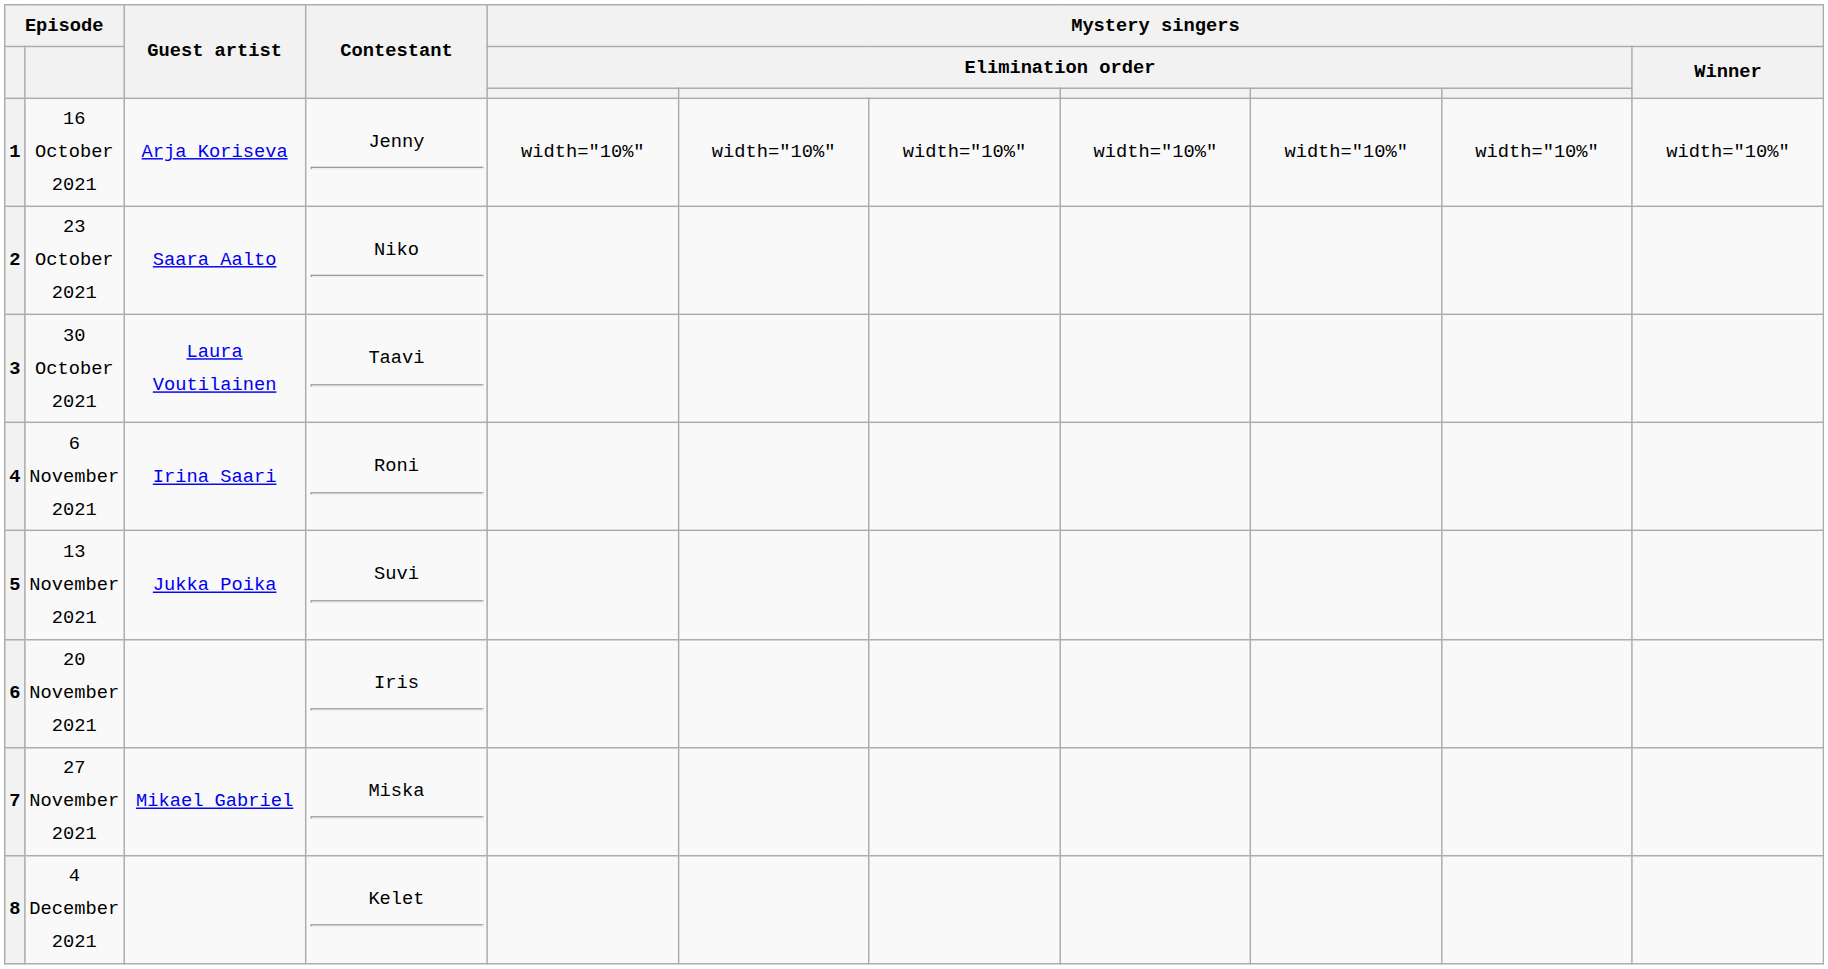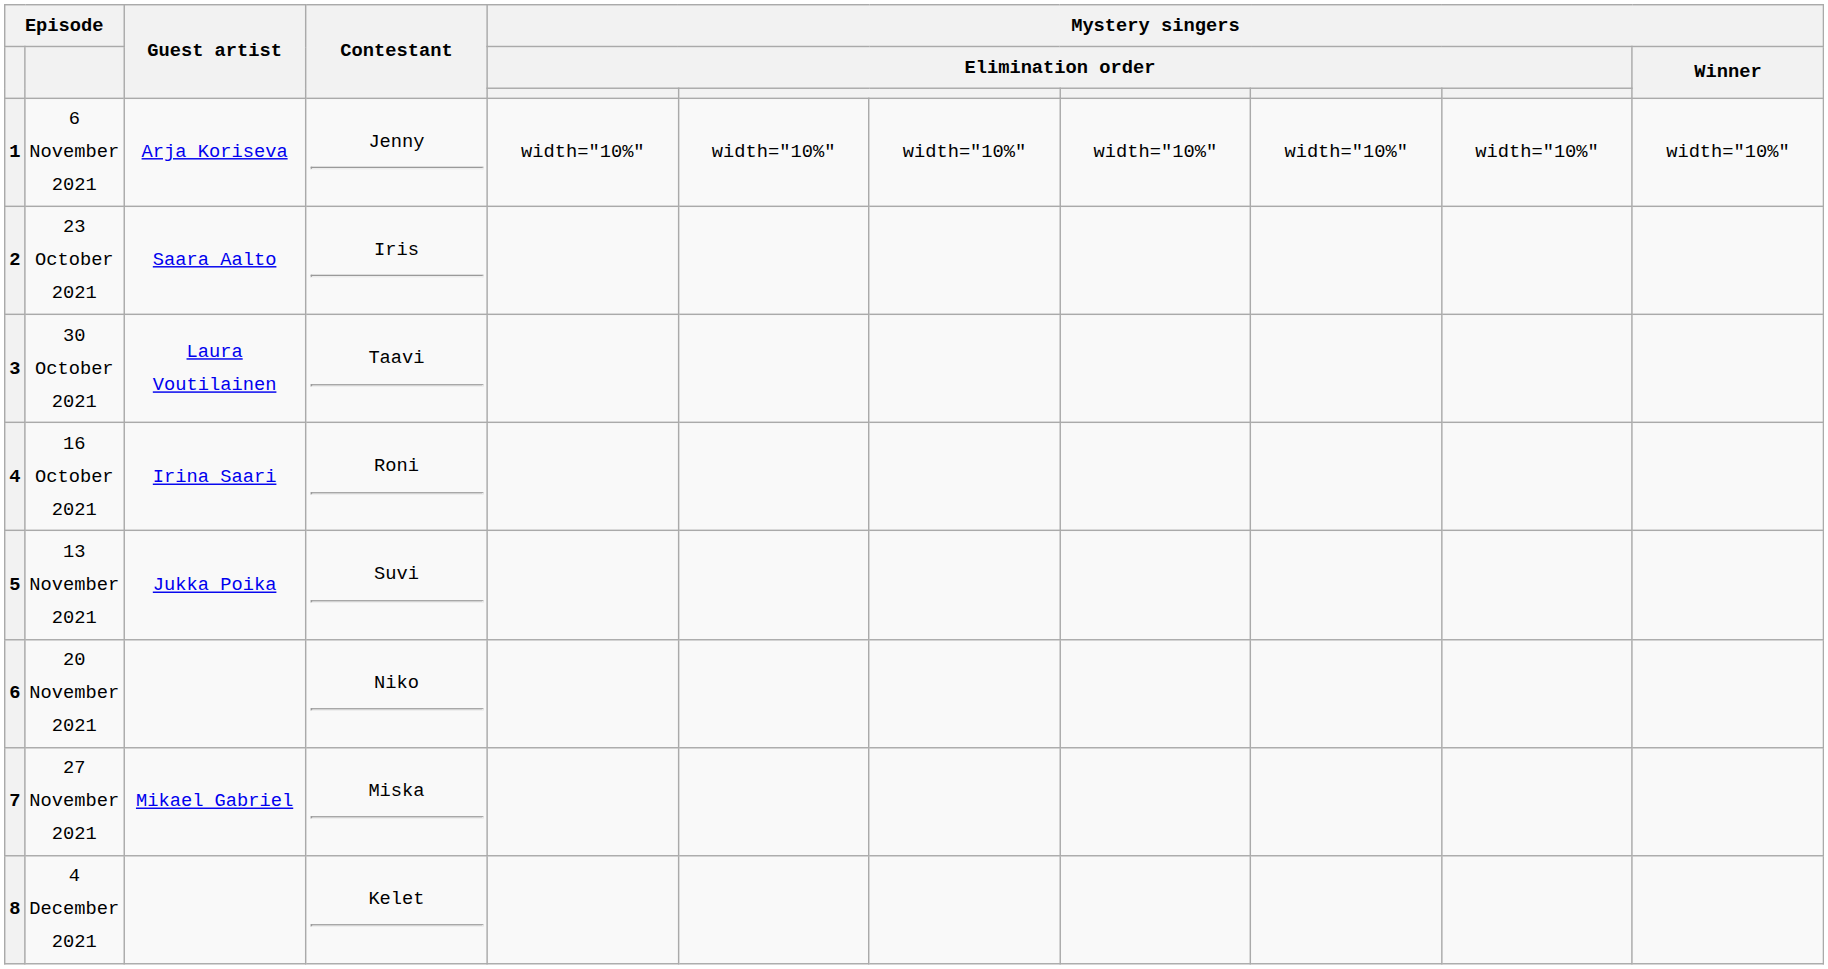(74, 152) 16 October 2021 -> (74, 152) 6 November 2021
(396, 258) Niko -> (396, 258) Iris
(74, 477) 6 November 2021 -> (74, 477) 16 October 2021
(396, 691) Iris -> (396, 691) Niko
